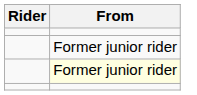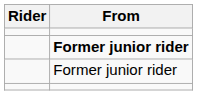(115, 47) normal -> (121, 47) bold
(115, 71) lightyellow background -> (115, 71) no background
